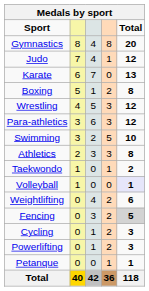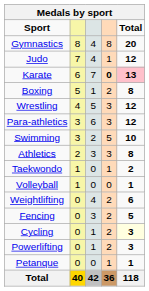(109, 74) normal -> (109, 74) bold
(131, 74) no background -> (131, 74) pink background
(131, 184) lavender background -> (131, 184) no background
(131, 215) lightgrey background -> (131, 215) no background
(131, 231) no background -> (131, 231) lightyellow background
